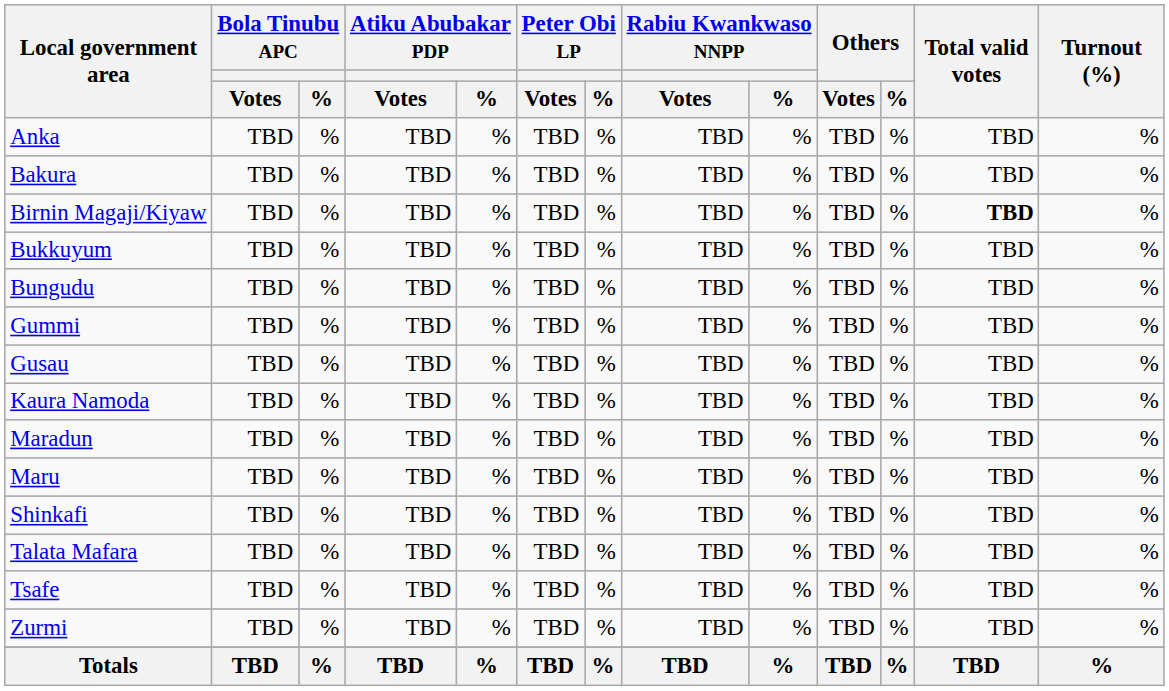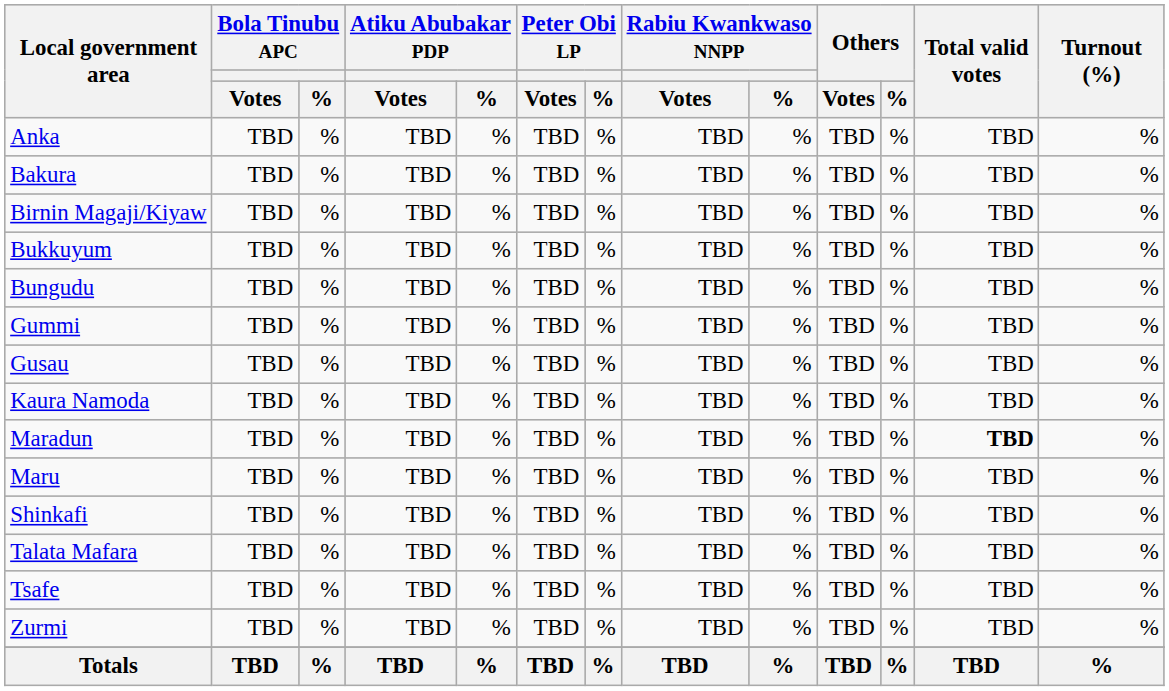(1010, 212) bold -> (1011, 212) normal
(1011, 439) normal -> (1010, 439) bold
